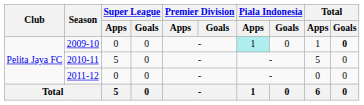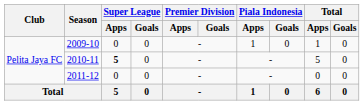(253, 44) paleturquoise background -> (253, 44) no background
(345, 44) bold -> (345, 44) normal
(116, 60) normal -> (116, 60) bold
